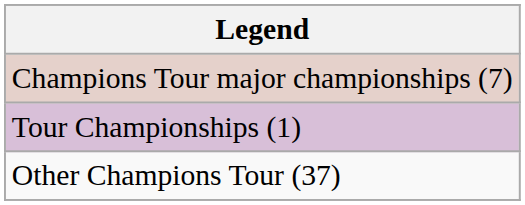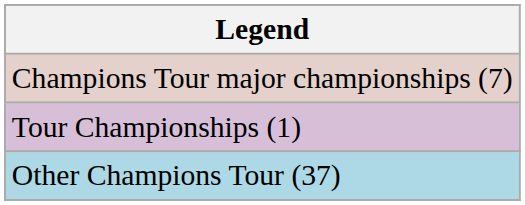(176, 175) no background -> (176, 175) lightblue background
